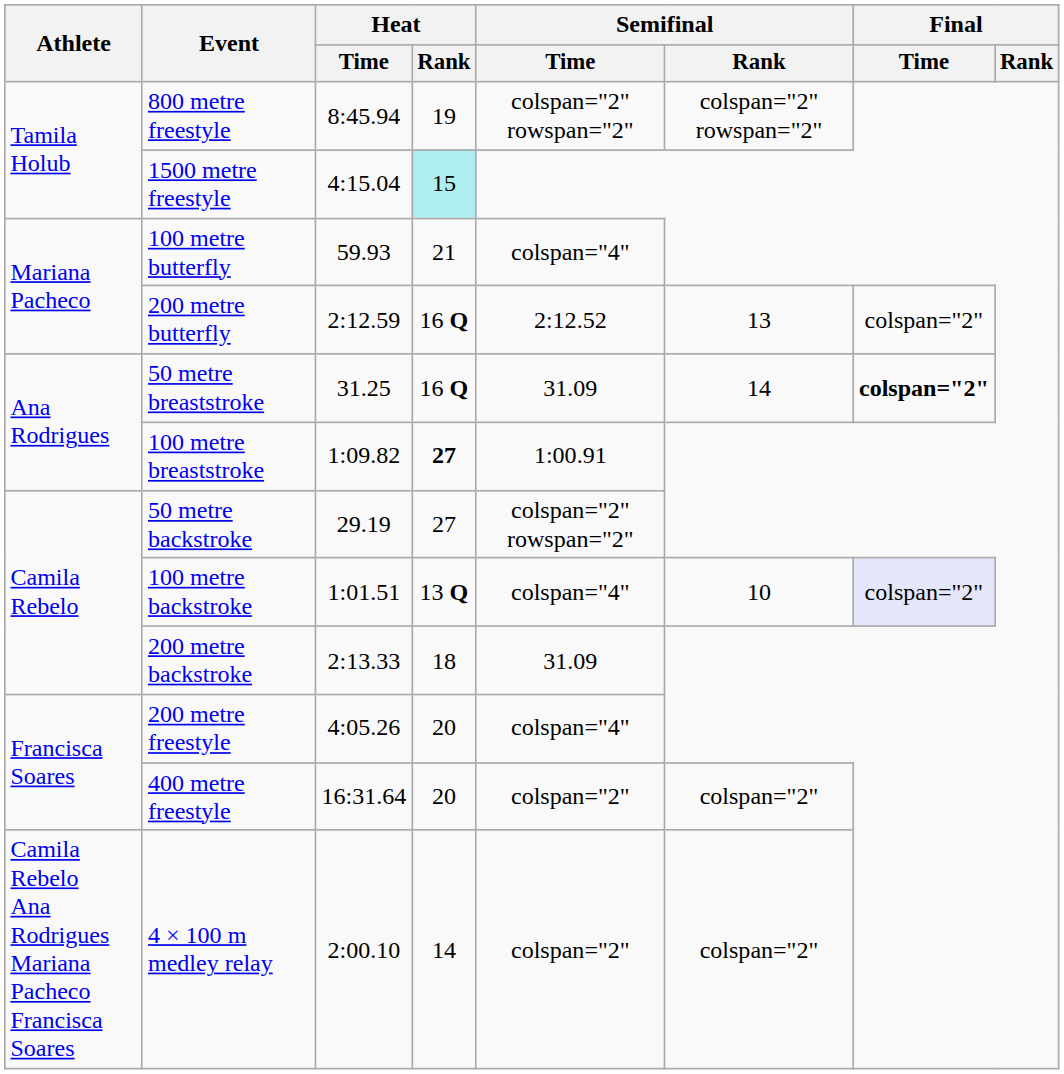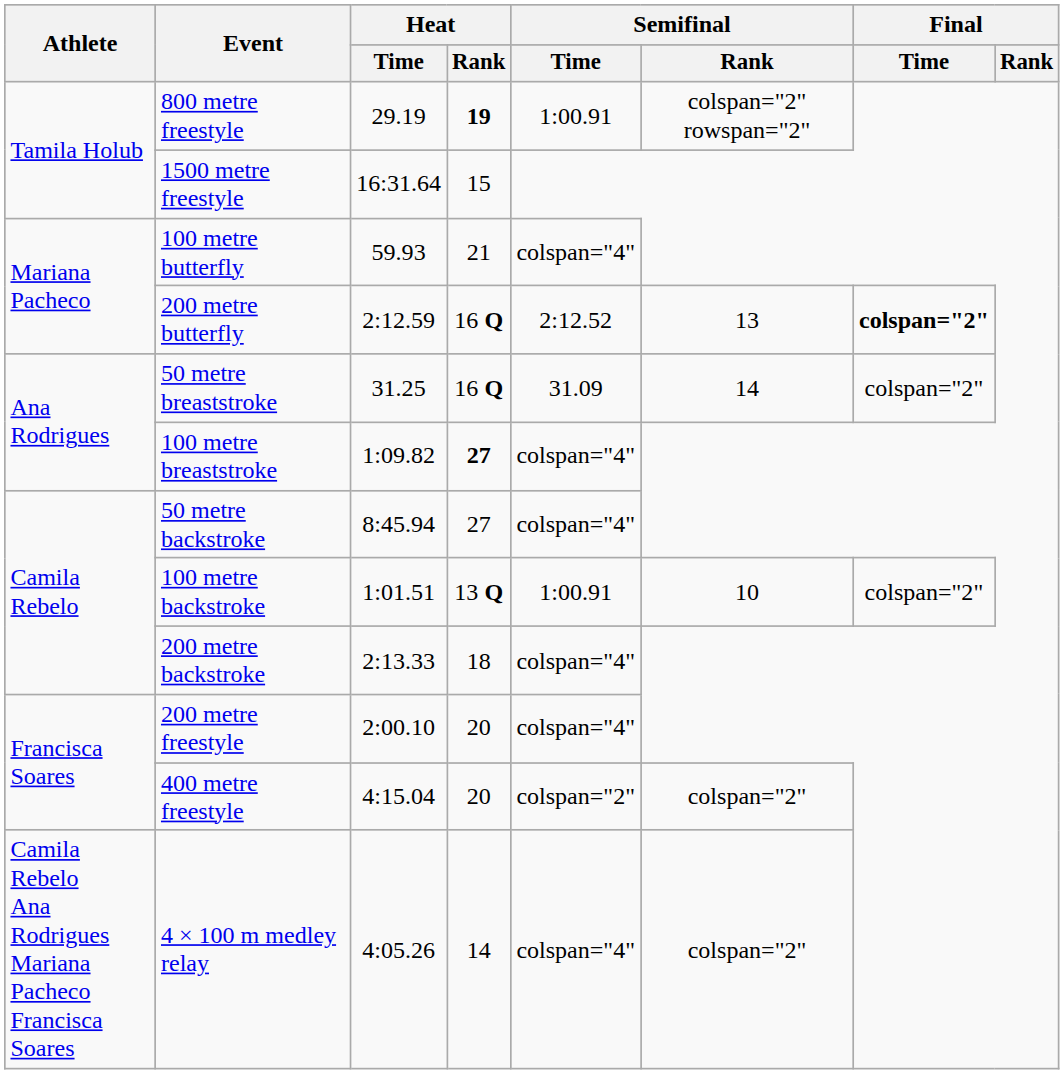(364, 116) 8:45.94 -> (399, 116) 29.19
(444, 116) normal -> (479, 116) bold
(570, 116) colspan="2" rowspan="2" -> (576, 116) 1:00.91
(364, 184) 4:15.04 -> (399, 184) 16:31.64
(444, 184) paleturquoise background -> (479, 184) no background
(924, 320) normal -> (924, 320) bold
(924, 388) bold -> (924, 388) normal
(570, 456) 1:00.91 -> (576, 456) colspan="4"
(364, 524) 29.19 -> (399, 524) 8:45.94
(570, 524) colspan="2" rowspan="2" -> (576, 524) colspan="4"
(570, 592) colspan="4" -> (576, 592) 1:00.91
(924, 592) lavender background -> (924, 592) no background
(570, 660) 31.09 -> (576, 660) colspan="4"
(364, 728) 4:05.26 -> (399, 728) 2:00.10
(364, 796) 16:31.64 -> (399, 796) 4:15.04
(364, 949) 2:00.10 -> (399, 949) 4:05.26
(570, 949) colspan="2" -> (576, 949) colspan="4"
